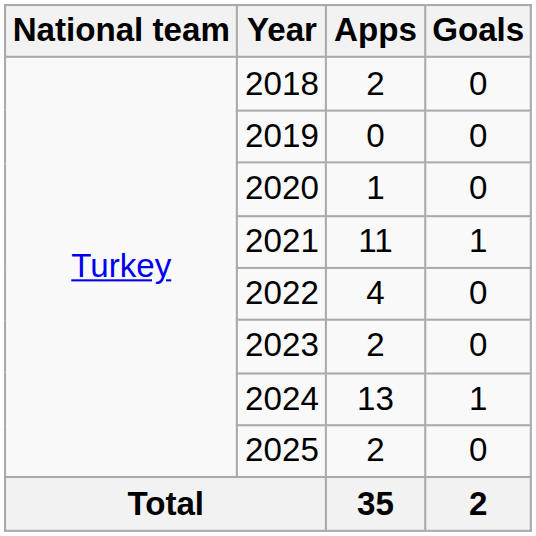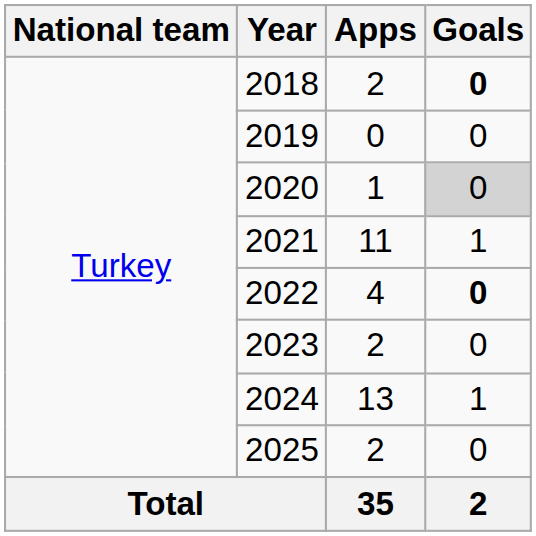(478, 83) normal -> (478, 83) bold
(478, 188) no background -> (478, 188) lightgrey background
(478, 293) normal -> (478, 293) bold
